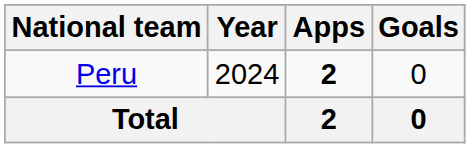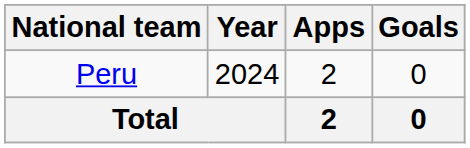(329, 73) bold -> (329, 73) normal
